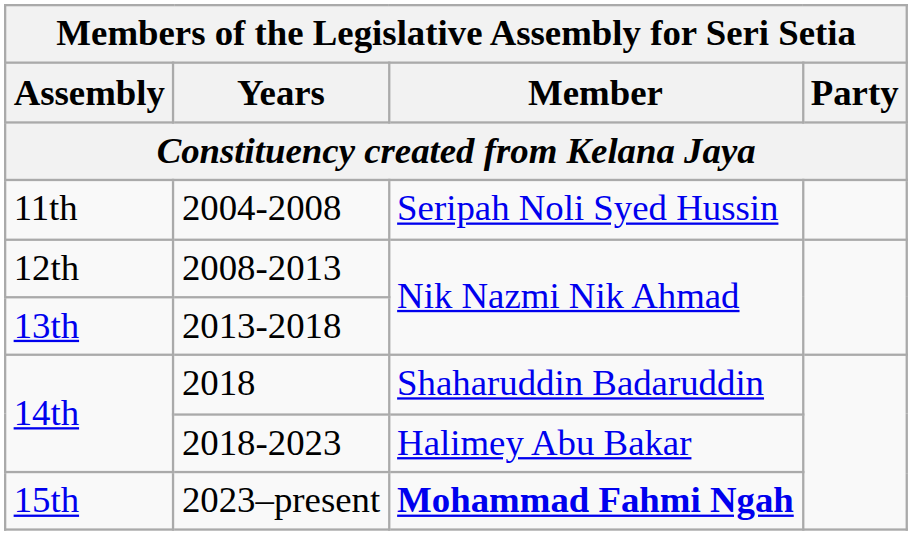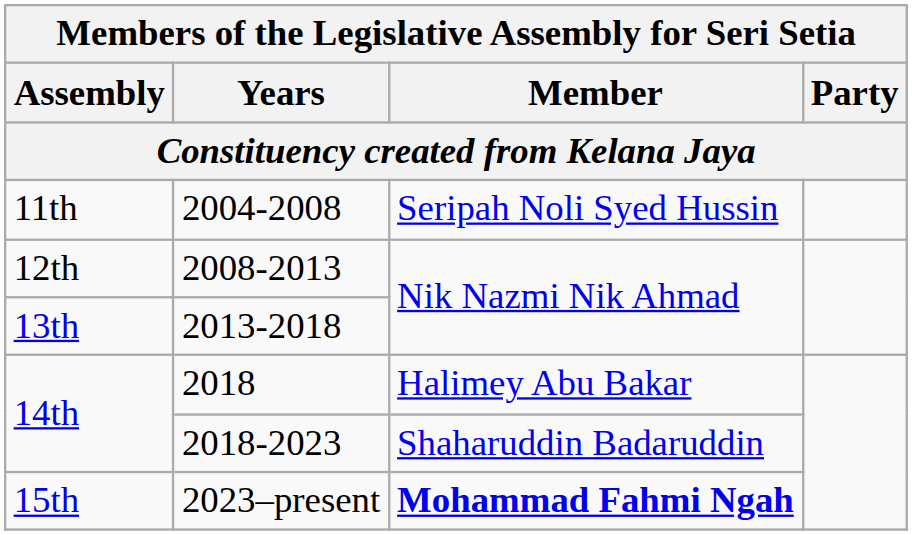(581, 383) Shaharuddin Badaruddin -> (544, 383) Halimey Abu Bakar
(544, 442) Halimey Abu Bakar -> (581, 442) Shaharuddin Badaruddin
